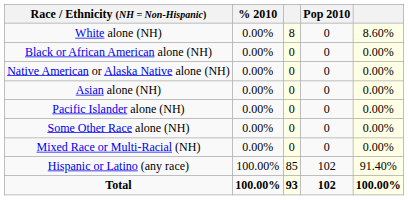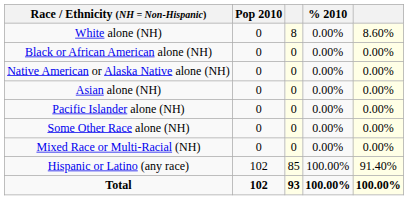columns swapped: (327, 14) <-> (258, 14)
